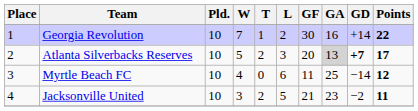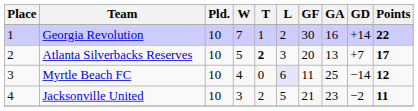(261, 55) normal -> (261, 55) bold
(332, 55) lightgrey background -> (332, 55) no background
(357, 55) bold -> (357, 55) normal
(283, 75) no background -> (283, 75) lavender background
